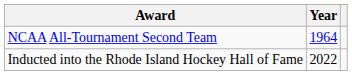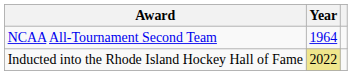(323, 59) no background -> (323, 59) khaki background
